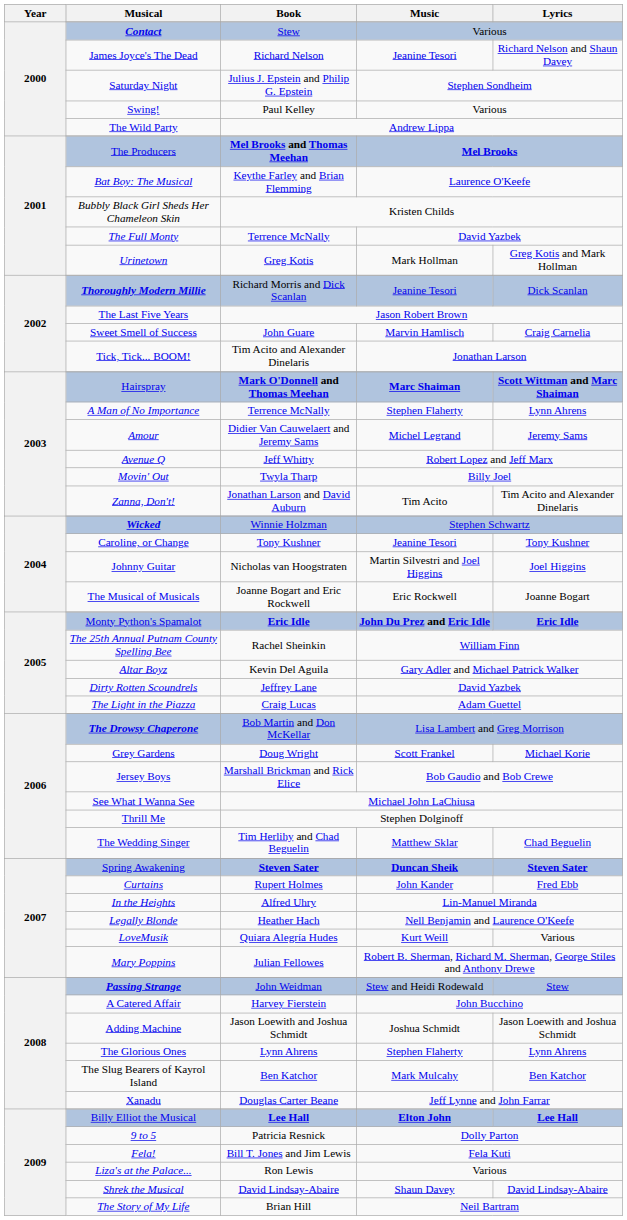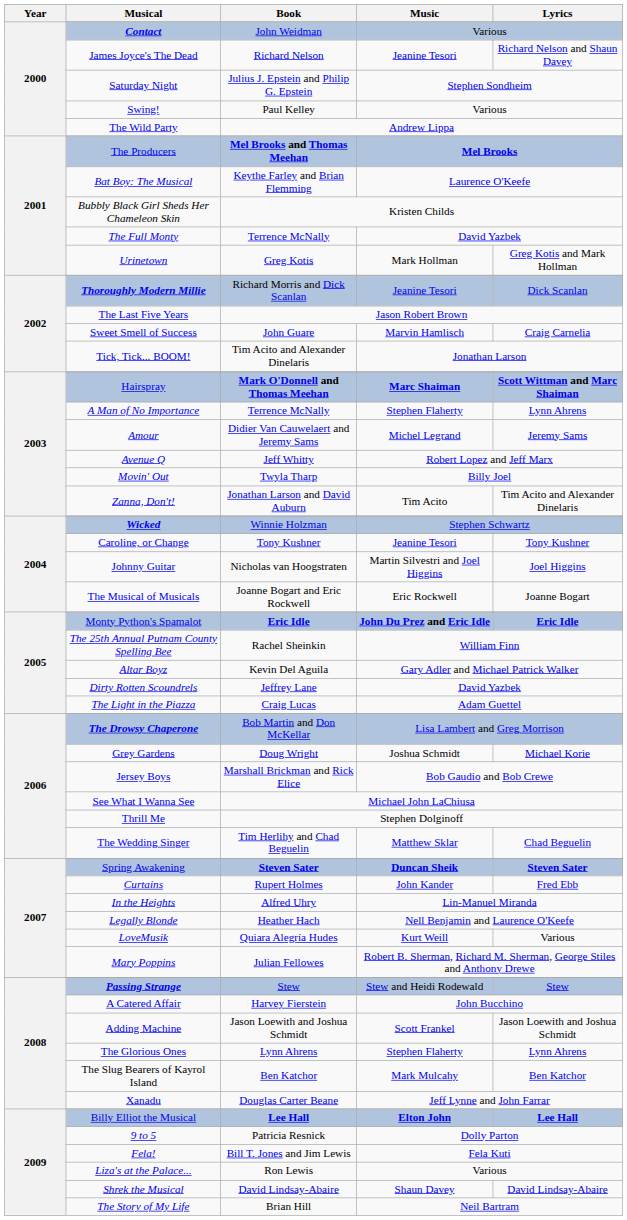(289, 31) Stew -> (289, 31) John Weidman
(425, 753) Scott Frankel -> (425, 753) Joshua Schmidt
(289, 986) John Weidman -> (289, 986) Stew
(425, 1028) Joshua Schmidt -> (425, 1028) Scott Frankel
